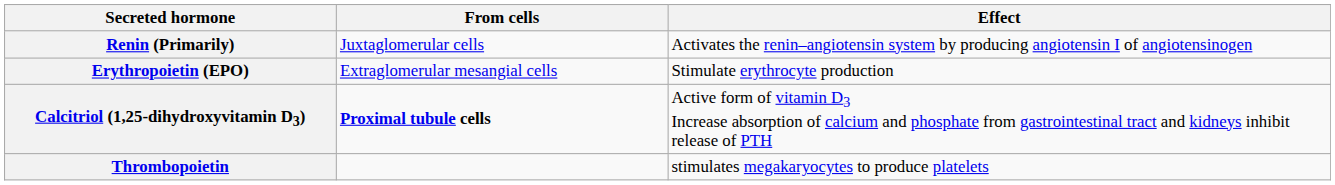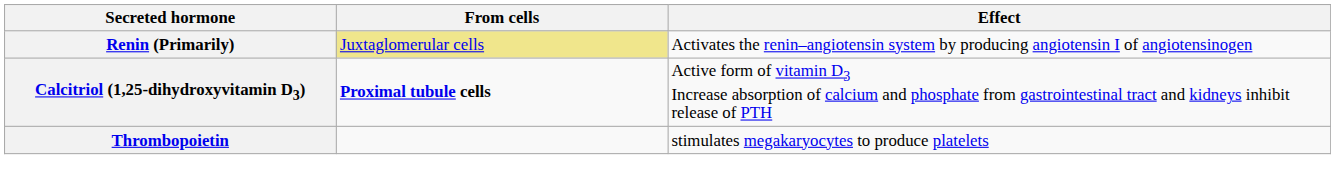(412, 44) no background -> (412, 44) khaki background
- row: (170, 71)
